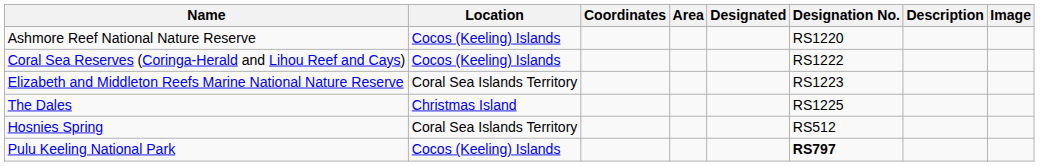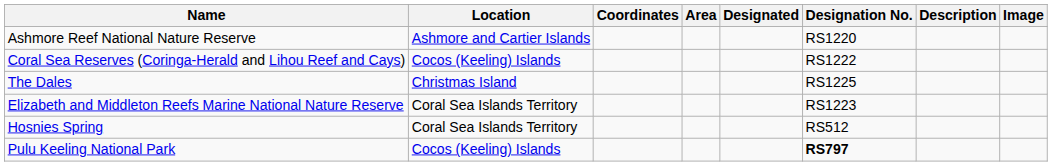(486, 37) Cocos (Keeling) Islands -> (501, 37) Ashmore and Cartier Islands
rows swapped: (40, 104) <-> (206, 82)
